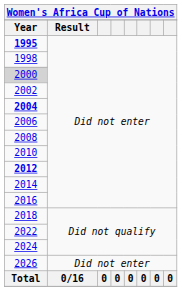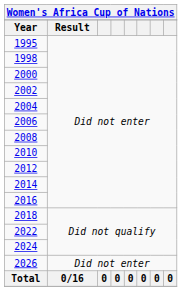(26, 44) bold -> (26, 44) normal
(26, 75) lightgrey background -> (26, 75) no background
(26, 106) bold -> (26, 106) normal
(26, 169) bold -> (26, 169) normal
